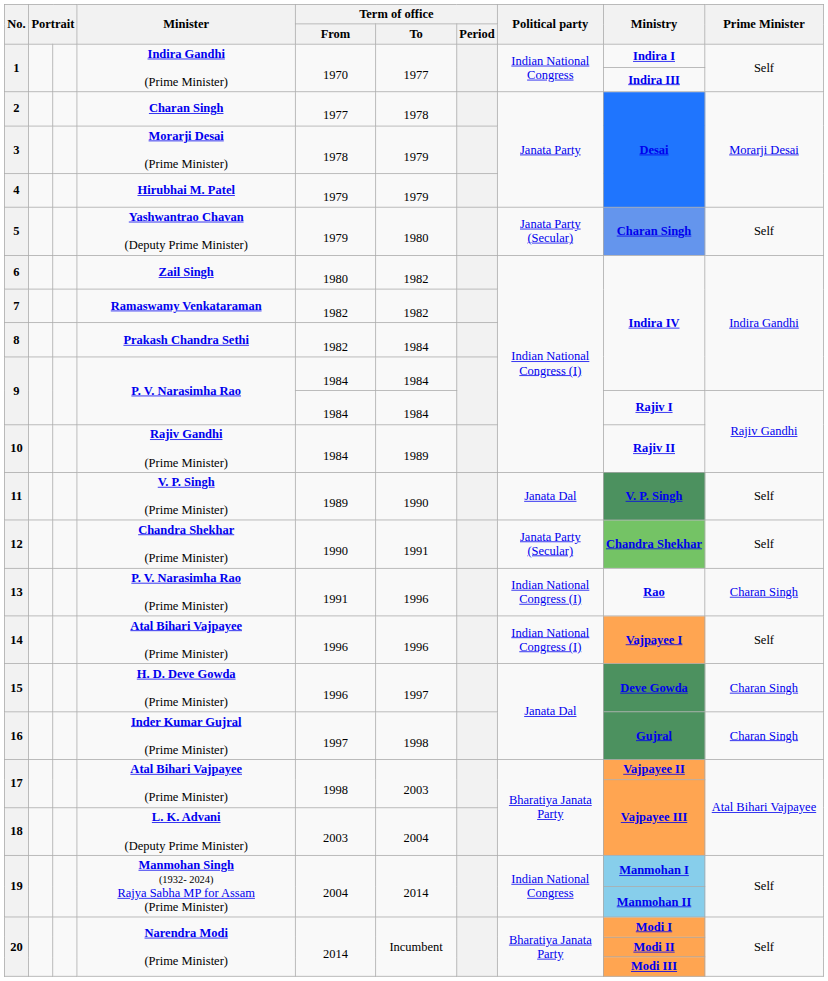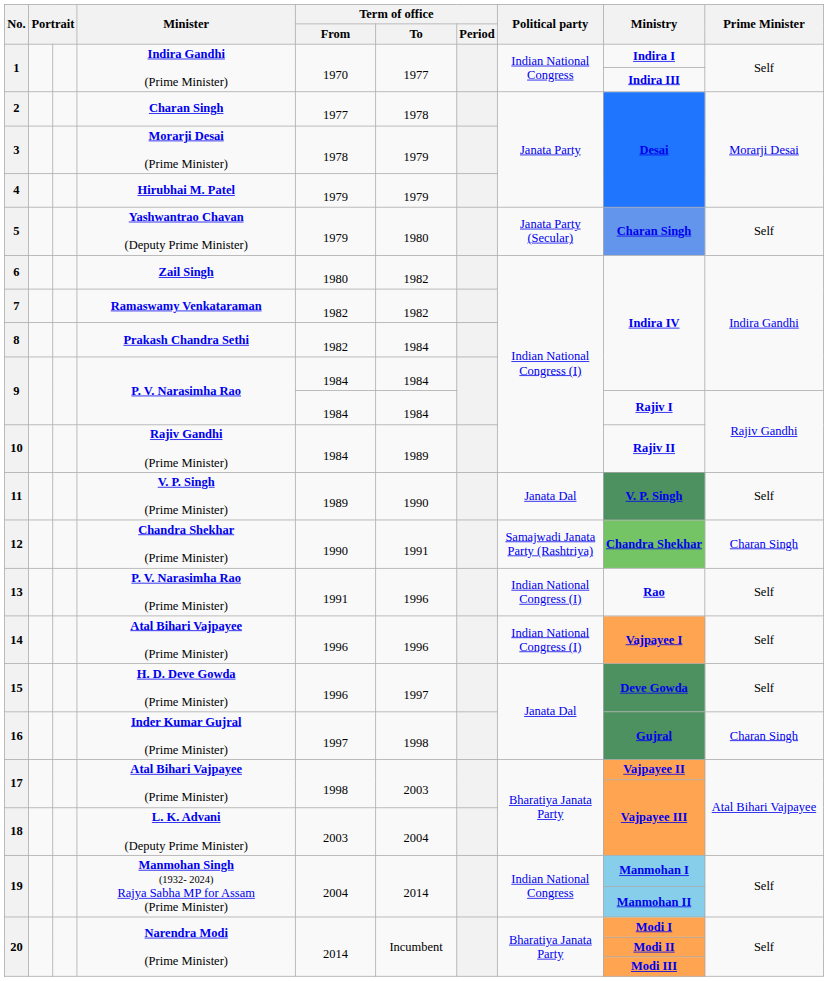(550, 544) Janata Party (Secular) -> (550, 544) Samajwadi Janata Party (Rashtriya)
(764, 544) Self -> (764, 544) Charan Singh
(764, 592) Charan Singh -> (764, 592) Self
(764, 687) Charan Singh -> (764, 687) Self
